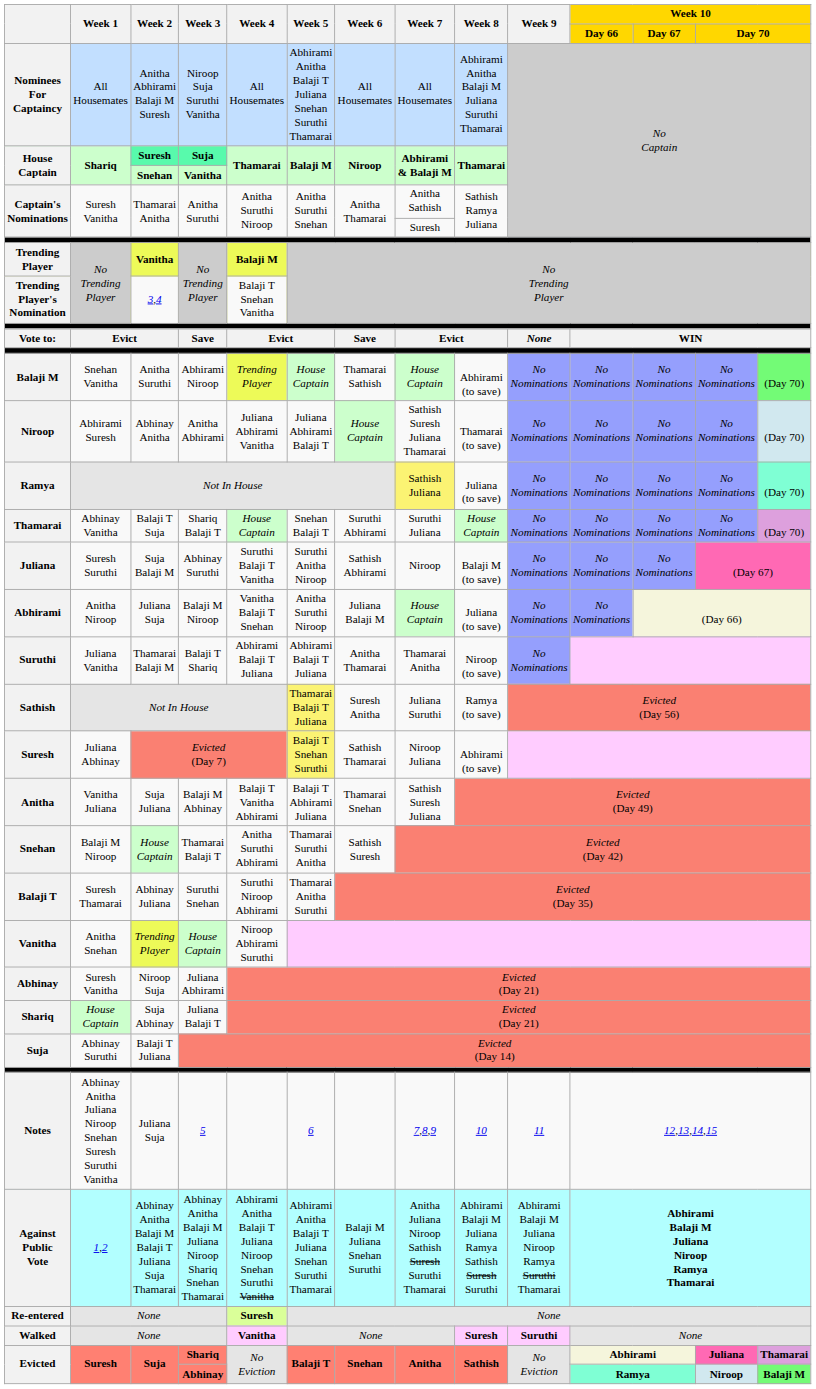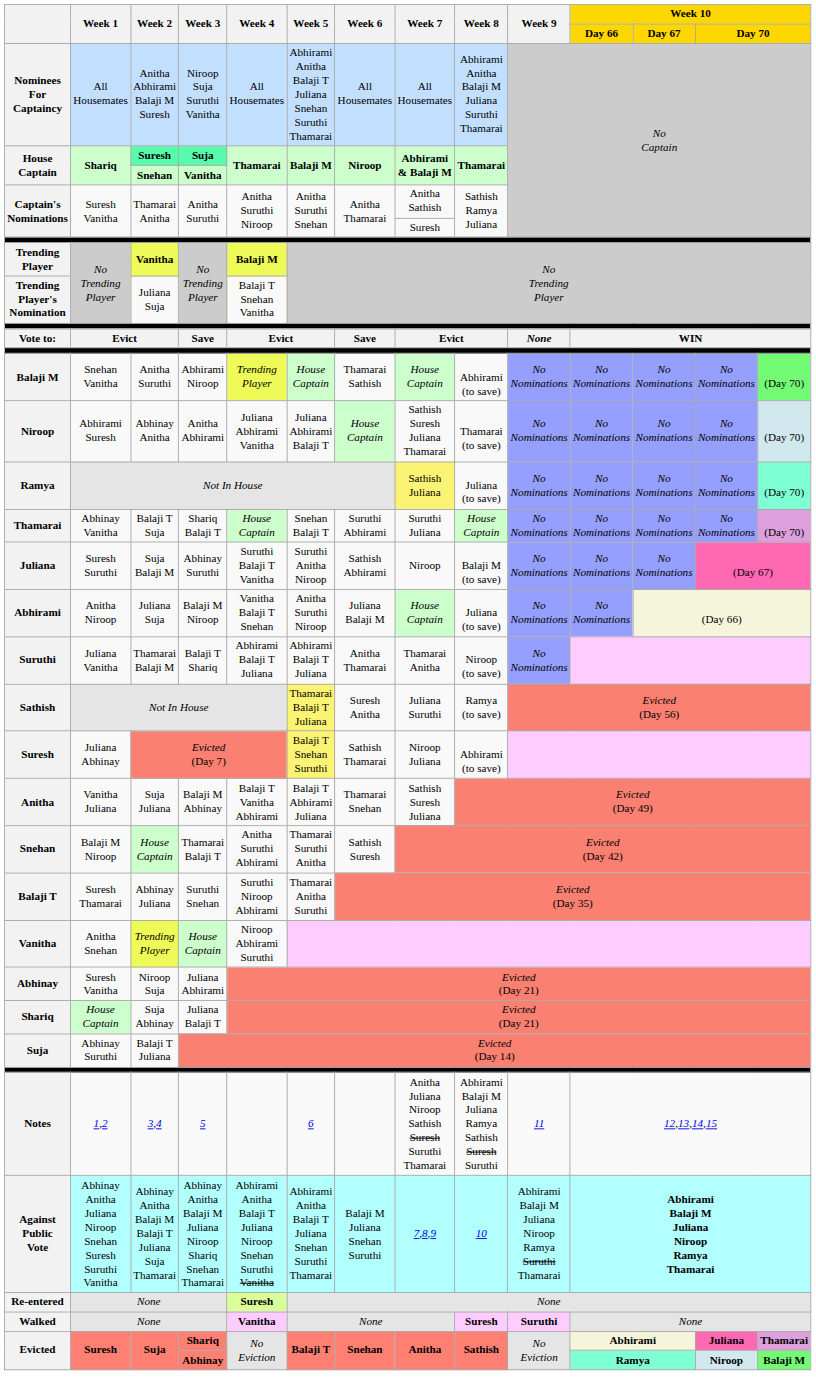(155, 299) 3,4 -> (155, 299) Juliana Suja
(101, 1131) Abhinay Anitha Juliana Niroop Snehan Suresh Suruthi Vanitha -> (101, 1124) 1,2
(155, 1131) Juliana Suja -> (155, 1124) 3,4
(425, 1131) 7,8,9 -> (425, 1124) Anitha Juliana Niroop Sathish Suresh Suruthi Thamarai
(481, 1131) 10 -> (481, 1124) Abhirami Balaji M Juliana Ramya Sathish Suresh Suruthi
(101, 1248) 1,2 -> (101, 1234) Abhinay Anitha Juliana Niroop Snehan Suresh Suruthi Vanitha
(425, 1248) Anitha Juliana Niroop Sathish Suresh Suruthi Thamarai -> (425, 1234) 7,8,9
(481, 1248) Abhirami Balaji M Juliana Ramya Sathish Suresh Suruthi -> (481, 1234) 10
